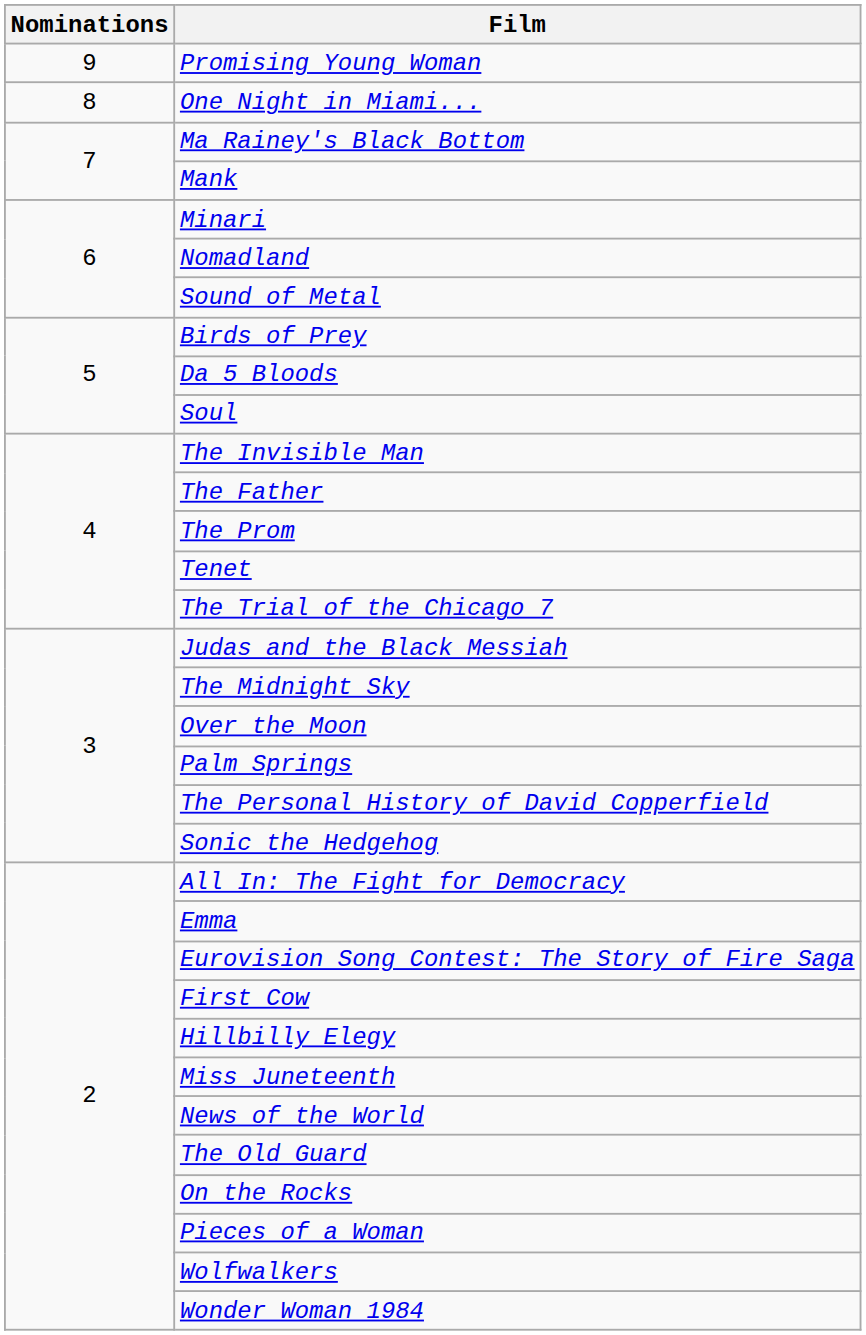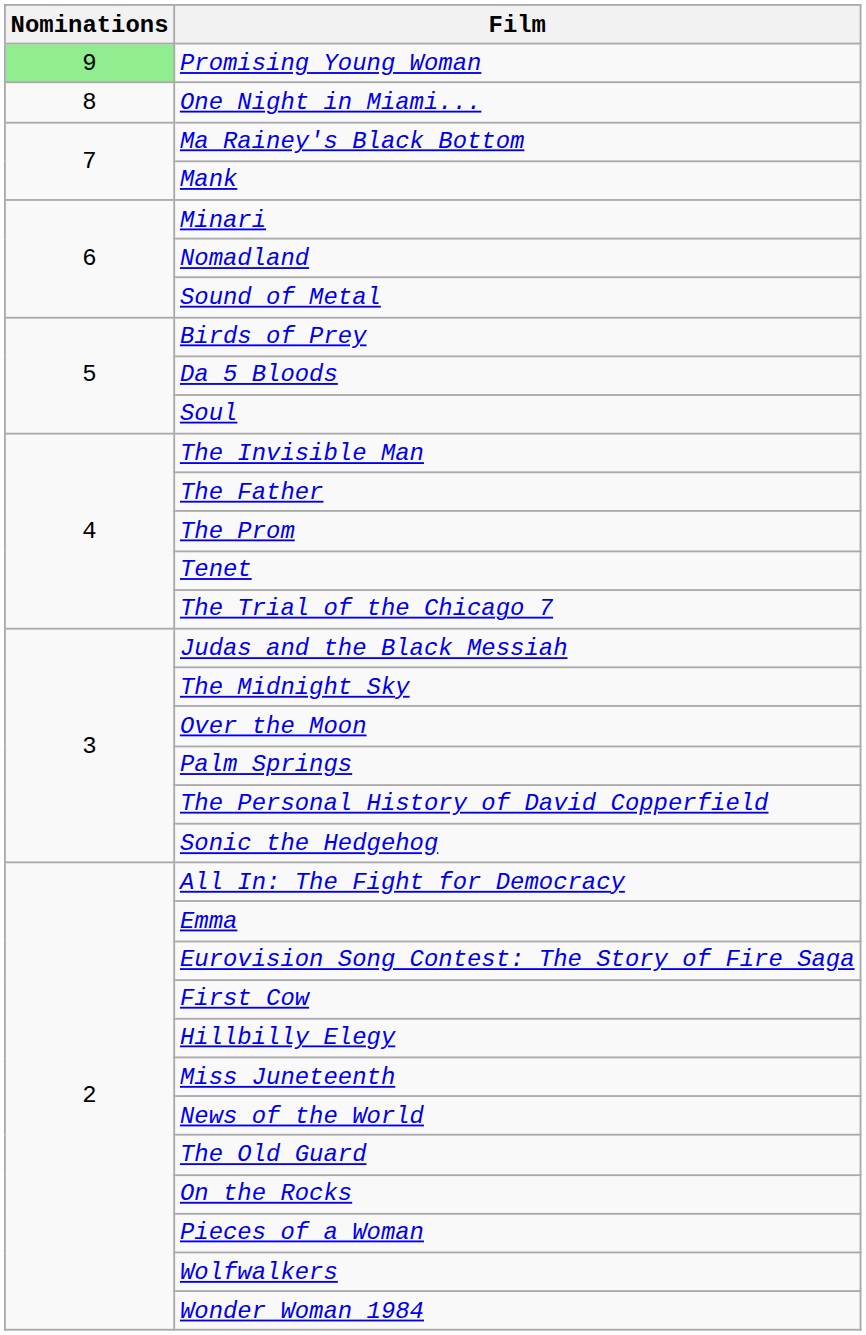(90, 63) no background -> (90, 63) lightgreen background
